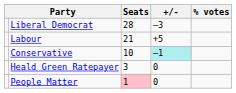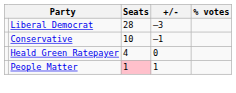- row: (26, 39)
(158, 53) paleturquoise background -> (158, 39) no background
(126, 67) 3 -> (126, 53) 4
(156, 81) 0 -> (156, 67) 1
